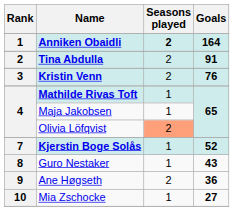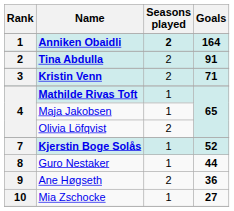(211, 77) 76 -> (211, 77) 71
(169, 128) lightsalmon background -> (169, 128) no background
(211, 163) 43 -> (211, 163) 44
